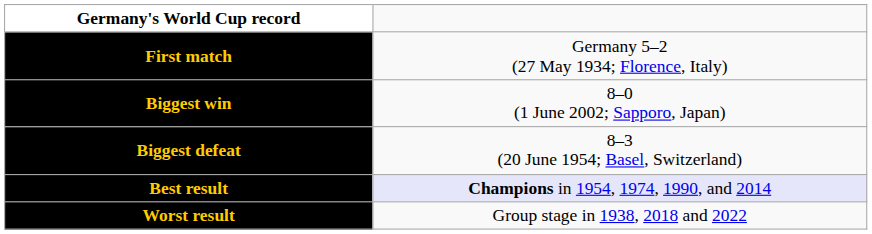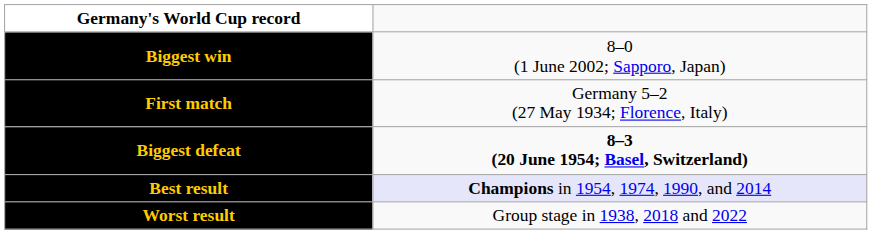rows swapped: (189, 55) <-> (189, 103)
(620, 150) normal -> (620, 150) bold
